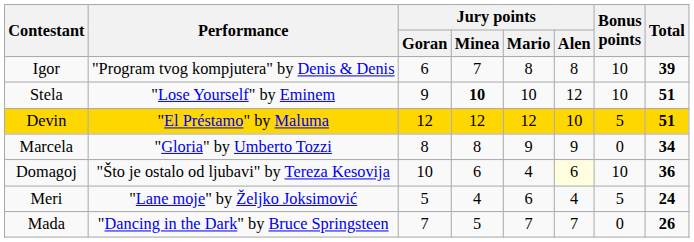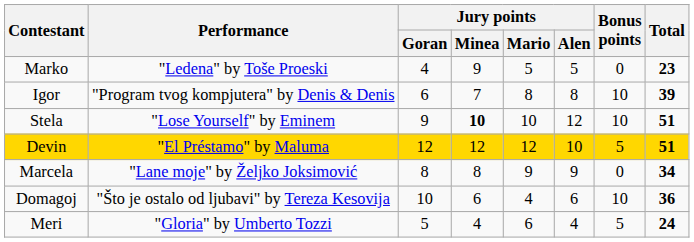+ row: (46, 69)
(243, 146) "Gloria" by Umberto Tozzi -> (243, 172) "Lane moje" by Željko Joksimović
(574, 172) lightyellow background -> (574, 198) no background
(243, 198) "Lane moje" by Željko Joksimović -> (243, 224) "Gloria" by Umberto Tozzi
- row: (46, 224)
